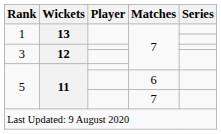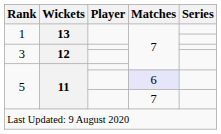(154, 79) no background -> (154, 79) lavender background
